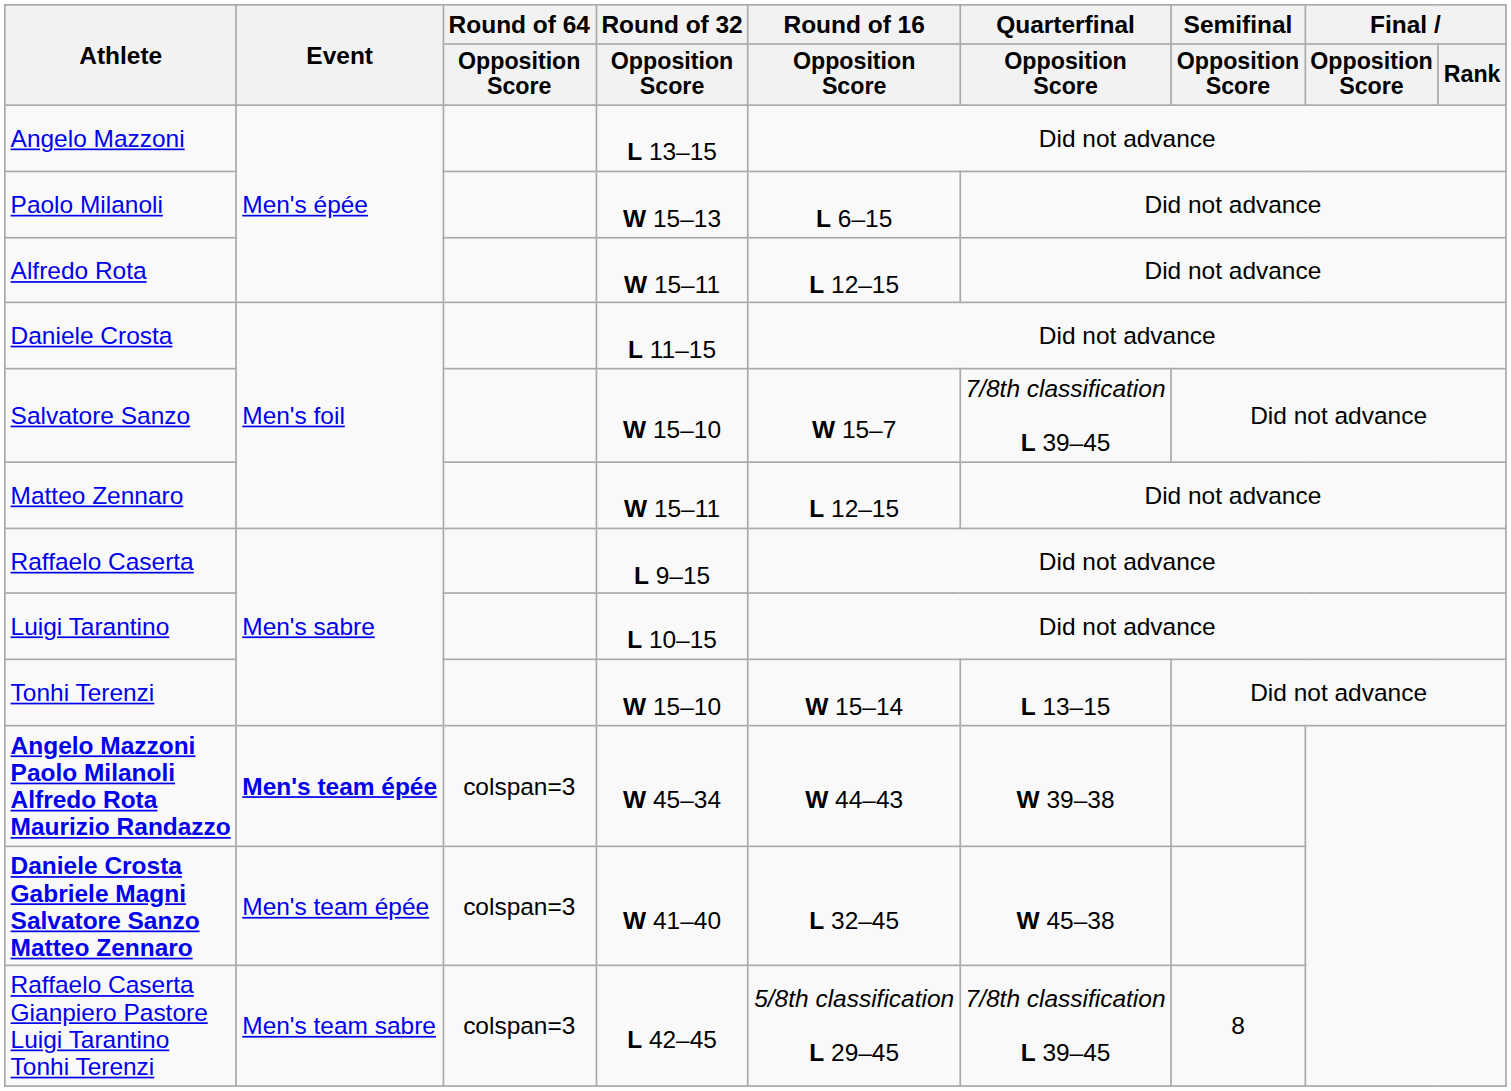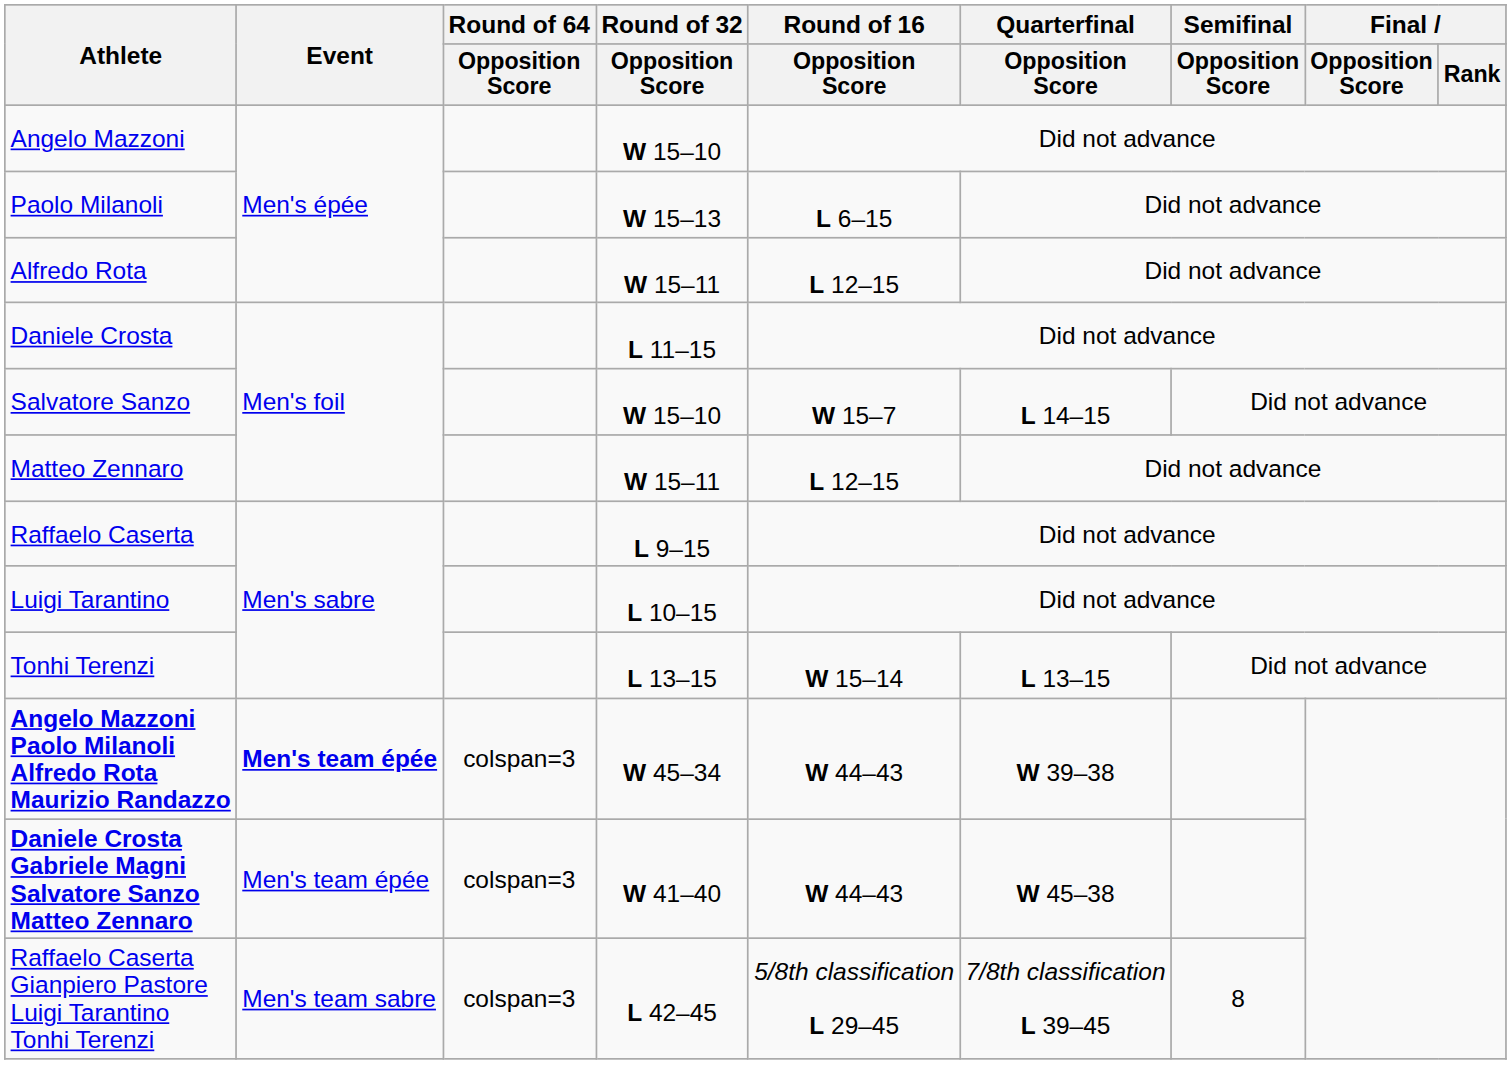(672, 152) L 13–15 -> (672, 152) W 15–10
(1066, 416) 7/8th classification L 39–45 -> (1066, 416) L 14–15
(672, 707) W 15–10 -> (672, 679) L 13–15
(854, 920) L 32–45 -> (854, 893) W 44–43
